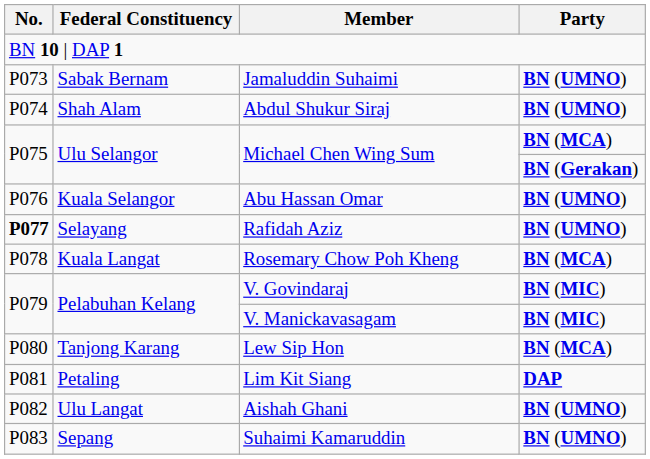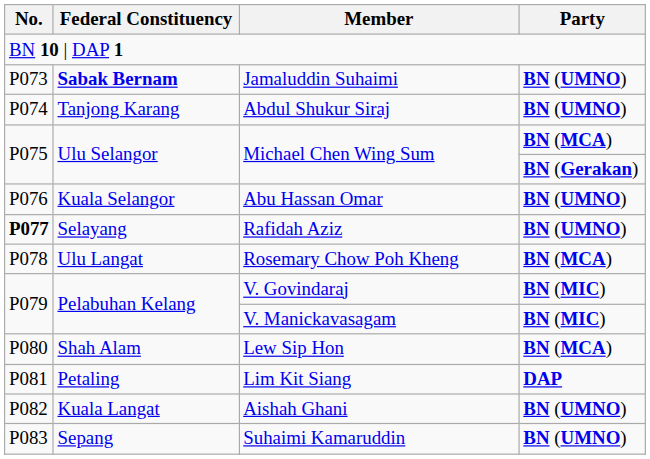(113, 79) normal -> (118, 79) bold
(99, 109) Shah Alam -> (118, 109) Tanjong Karang
(109, 259) Kuala Langat -> (100, 259) Ulu Langat
(118, 348) Tanjong Karang -> (99, 348) Shah Alam
(100, 408) Ulu Langat -> (109, 408) Kuala Langat
